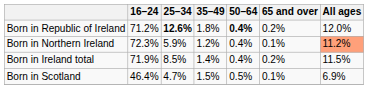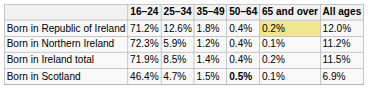(178, 28) bold -> (178, 28) normal
(241, 28) bold -> (241, 28) normal
(273, 28) no background -> (273, 28) khaki background
(337, 44) lightsalmon background -> (337, 44) no background
(241, 76) normal -> (241, 76) bold
